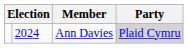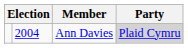(27, 33) 2024 -> (27, 33) 2004
